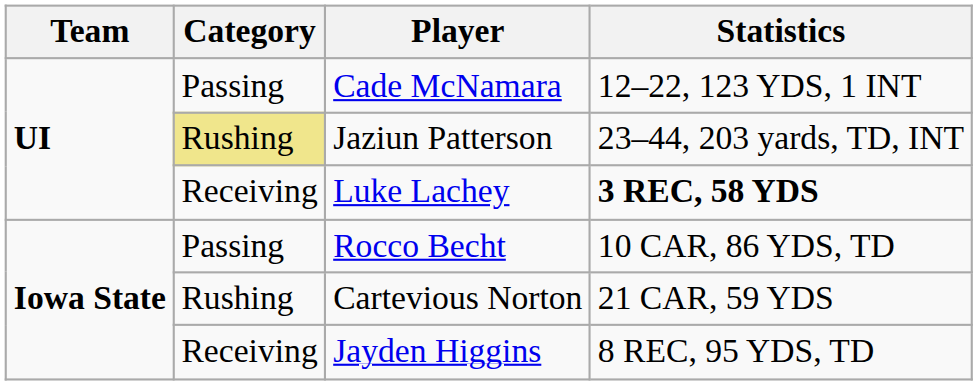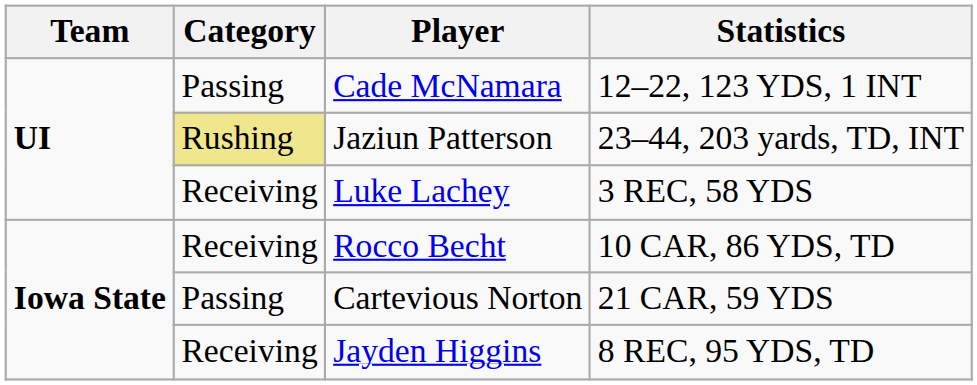(708, 191) bold -> (706, 191) normal
(233, 244) Passing -> (250, 244) Receiving
(237, 298) Rushing -> (233, 298) Passing
